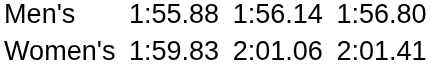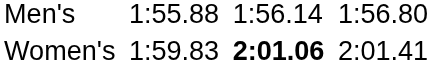(278, 51) normal -> (279, 51) bold
